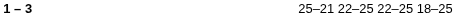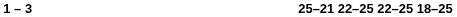(375, 8) normal -> (375, 8) bold
